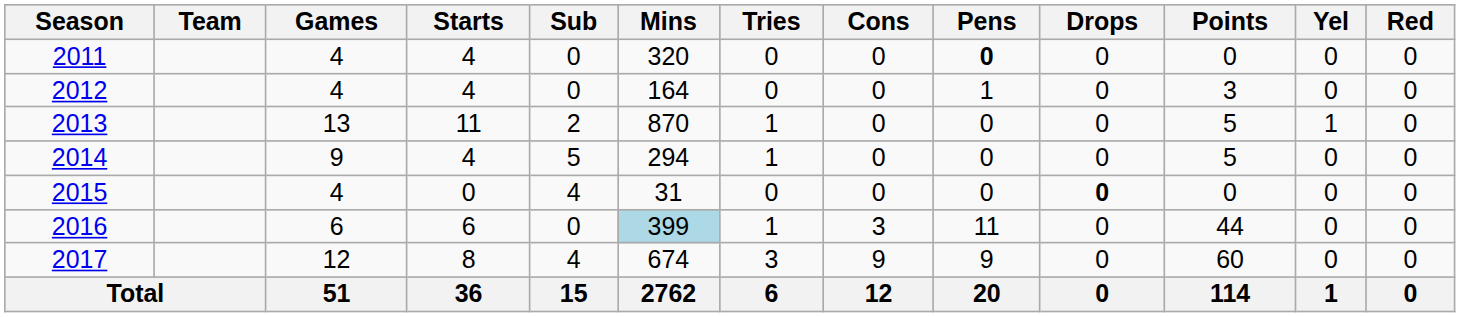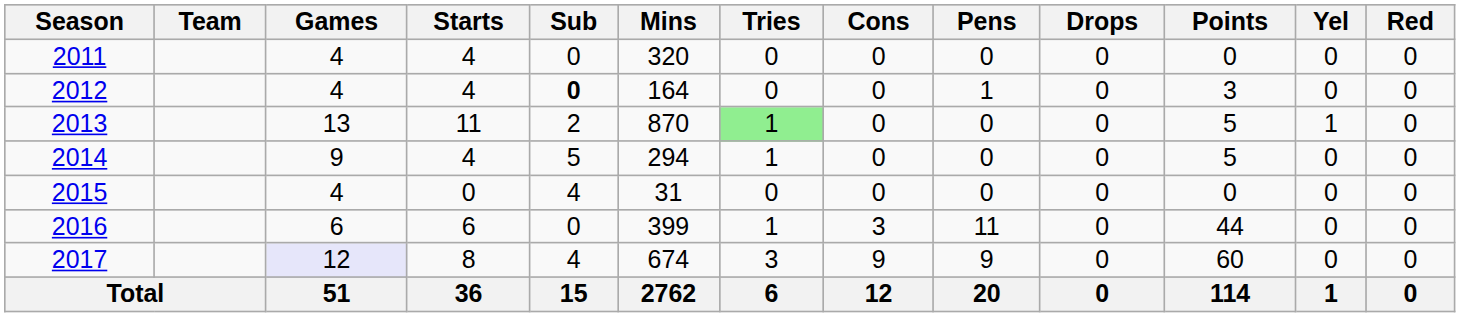(987, 55) bold -> (987, 55) normal
(574, 90) normal -> (574, 90) bold
(771, 124) no background -> (771, 124) lightgreen background
(1102, 192) bold -> (1102, 192) normal
(668, 226) lightblue background -> (668, 226) no background
(337, 260) no background -> (337, 260) lavender background
